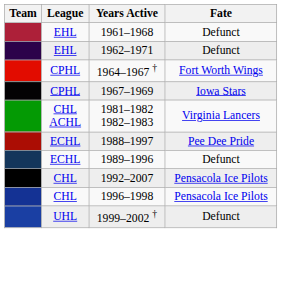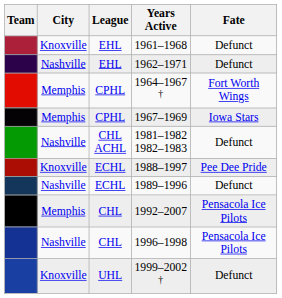+ column: (63, 20)
(221, 116) Virginia Lancers -> (234, 142) Defunct
